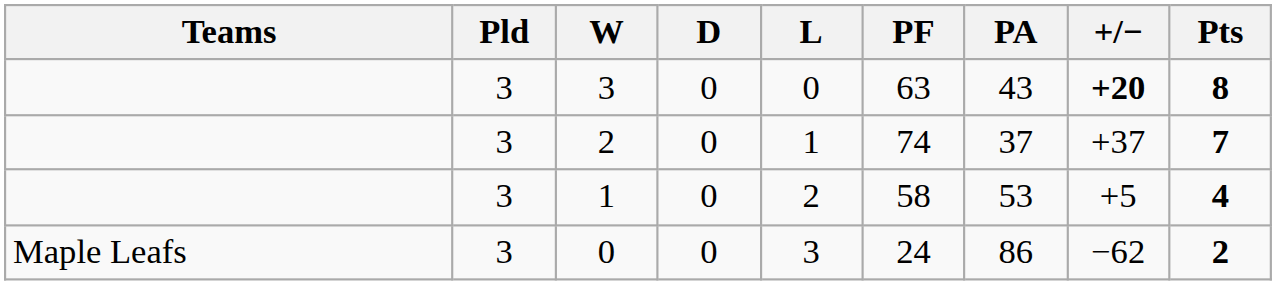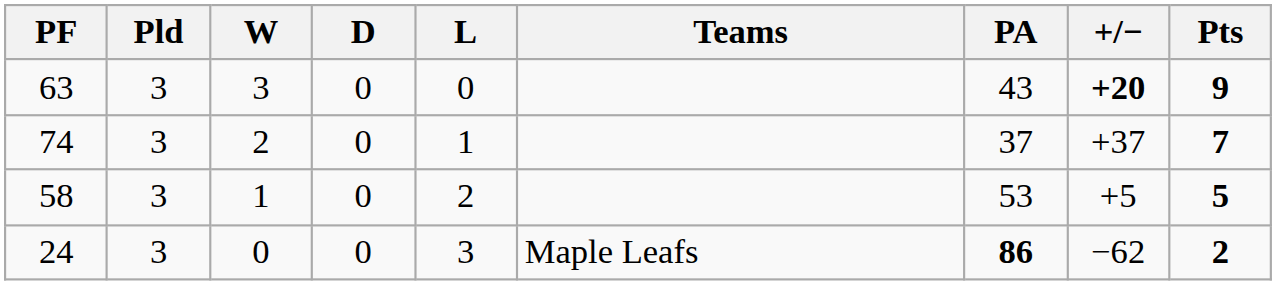columns swapped: (229, 31) <-> (913, 31)
(1220, 86) 8 -> (1220, 86) 9
(1220, 196) 4 -> (1220, 196) 5
(1016, 251) normal -> (1016, 251) bold
